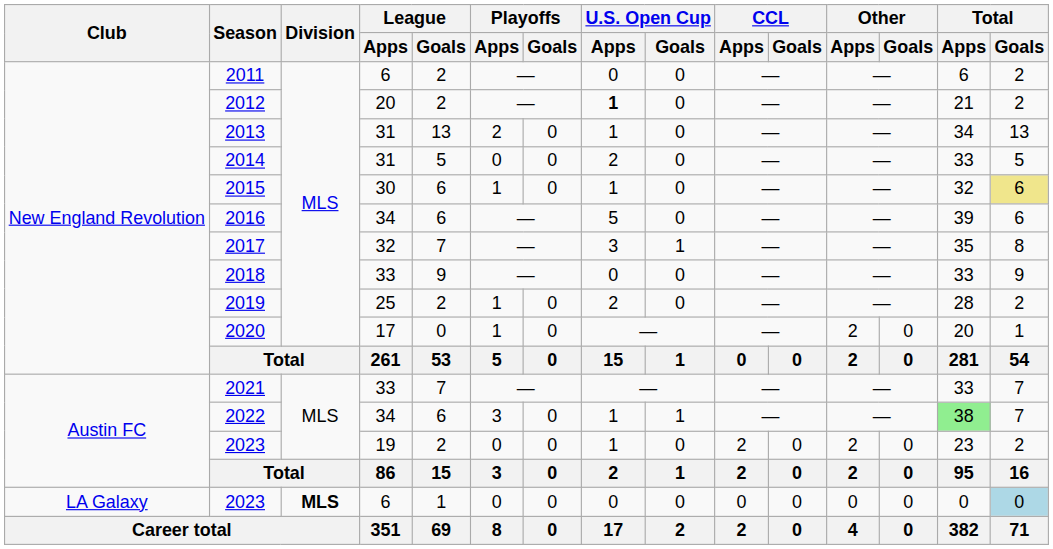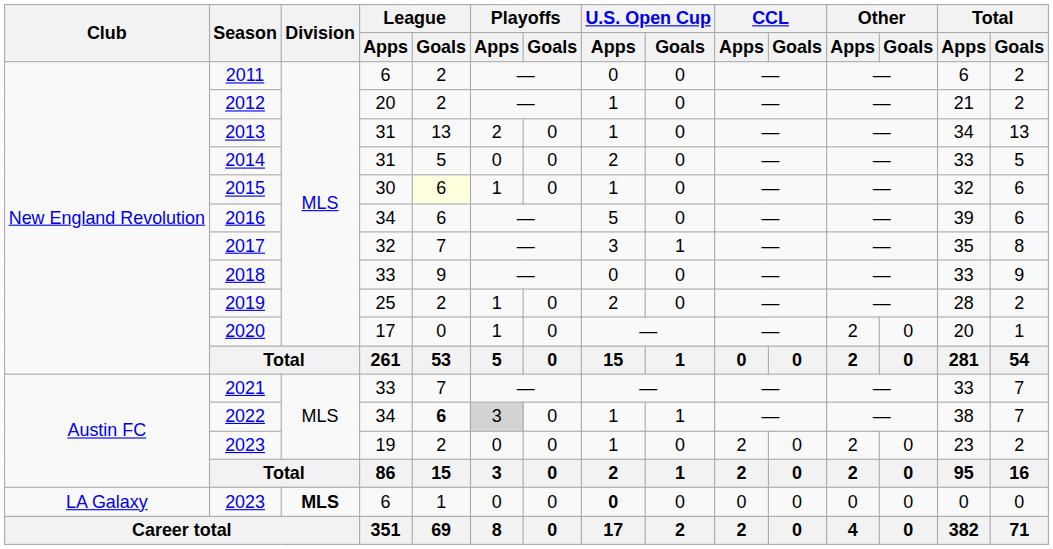(613, 103) bold -> (613, 103) normal
(441, 189) no background -> (441, 189) lightyellow background
(1019, 189) khaki background -> (1019, 189) no background
(441, 416) normal -> (441, 416) bold
(497, 416) no background -> (497, 416) lightgrey background
(964, 416) lightgreen background -> (964, 416) no background
(613, 501) normal -> (613, 501) bold
(1019, 501) lightblue background -> (1019, 501) no background
